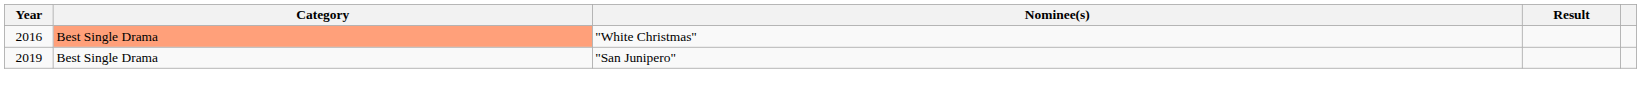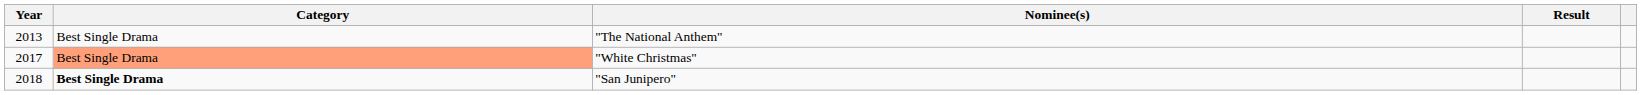+ row: (659, 36)
(29, 36) 2016 -> (29, 57) 2017
(29, 57) 2019 -> (29, 79) 2018
(107, 57) normal -> (110, 79) bold
